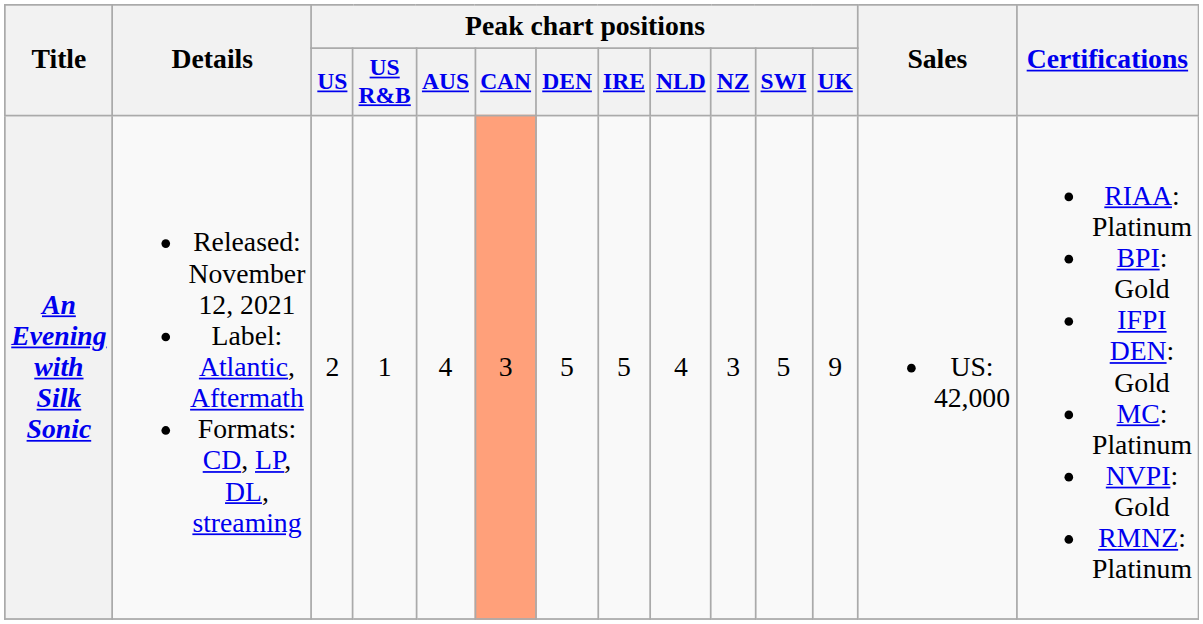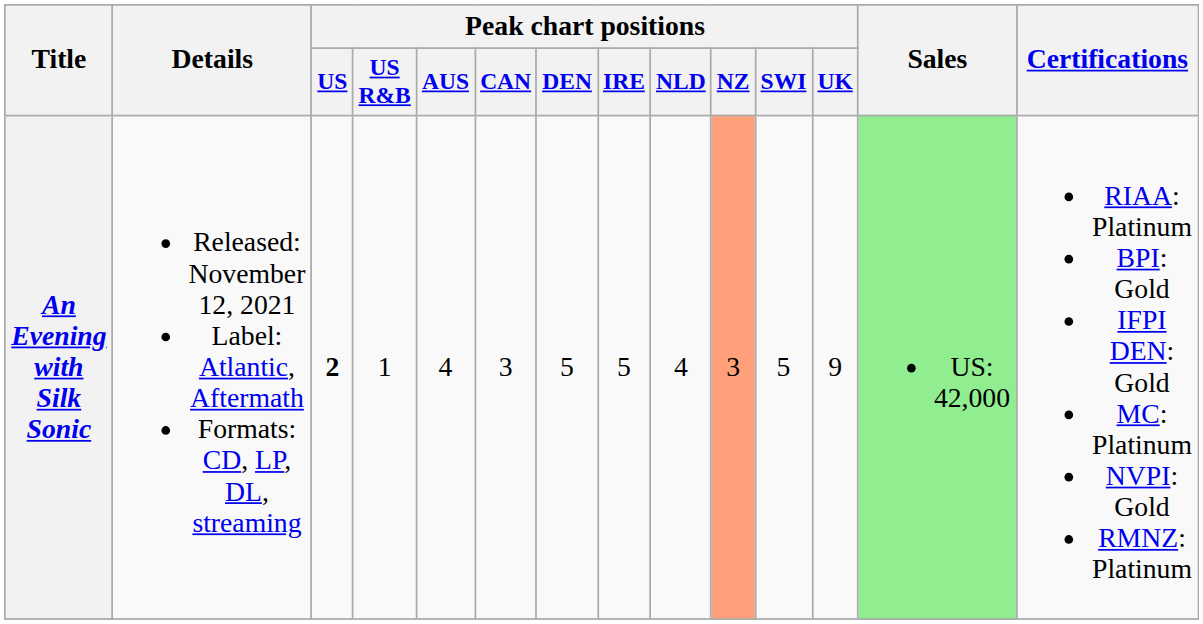(332, 366) normal -> (332, 366) bold
(506, 366) lightsalmon background -> (506, 366) no background
(733, 366) no background -> (733, 366) lightsalmon background
(937, 383) no background -> (937, 383) lightgreen background
